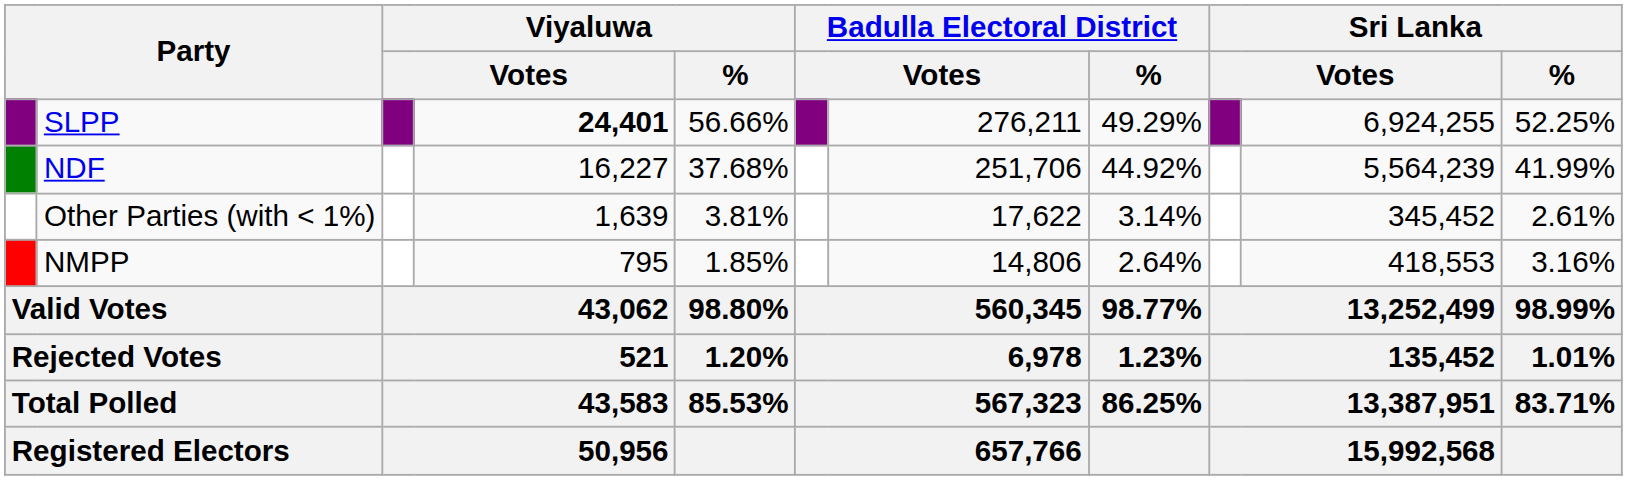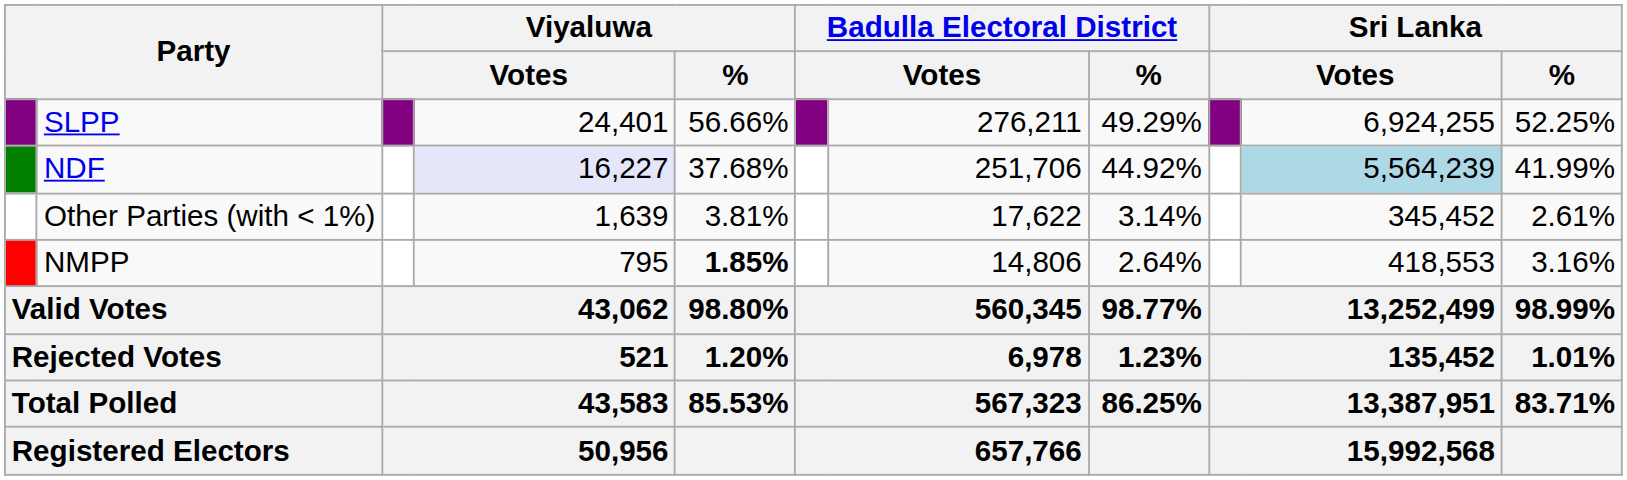(623, 121) bold -> (623, 121) normal
(623, 168) no background -> (623, 168) lavender background
(1429, 168) no background -> (1429, 168) lightblue background
(747, 262) normal -> (747, 262) bold
